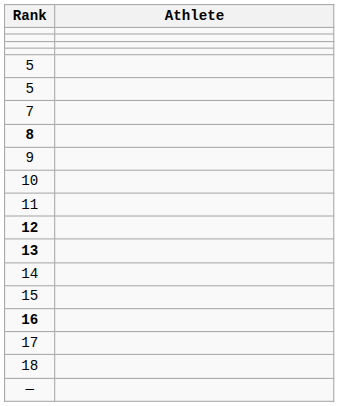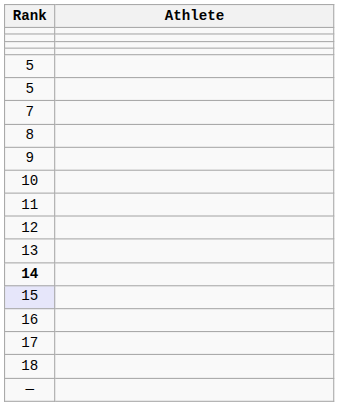(30, 135) bold -> (30, 135) normal
(30, 228) bold -> (30, 228) normal
(30, 251) bold -> (30, 251) normal
(30, 274) normal -> (30, 274) bold
(30, 297) no background -> (30, 297) lavender background
(30, 320) bold -> (30, 320) normal
